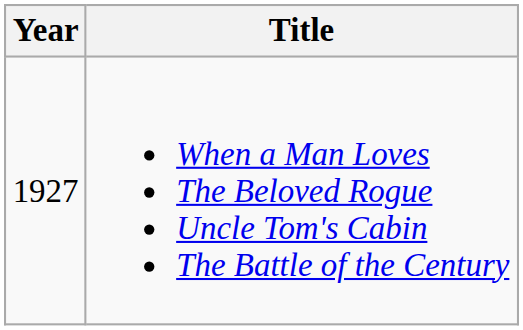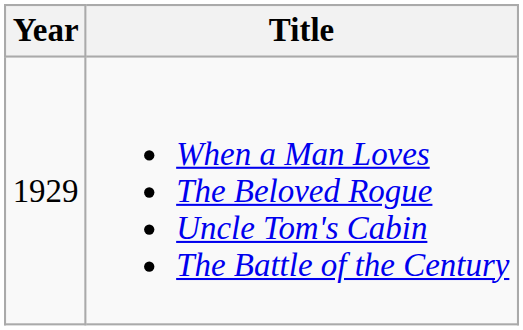(46, 190) 1927 -> (46, 190) 1929
